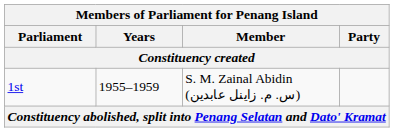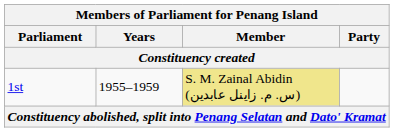(243, 87) no background -> (243, 87) khaki background
